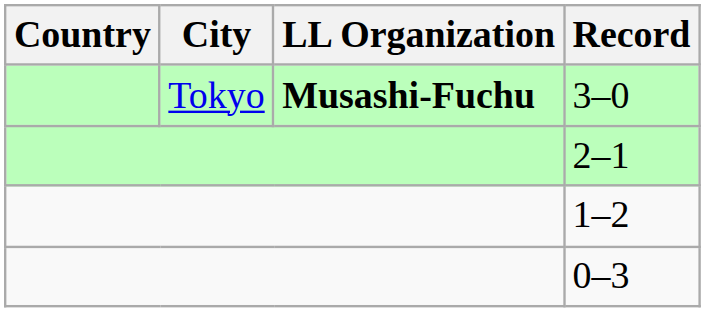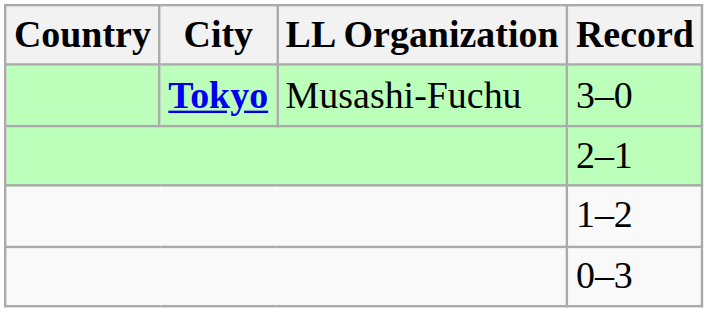(217, 94) normal -> (218, 94) bold
(409, 94) bold -> (404, 94) normal
